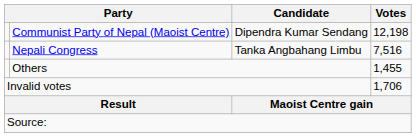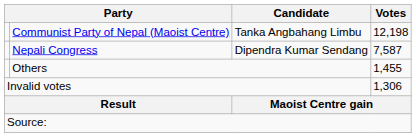(301, 31) Dipendra Kumar Sendang -> (298, 31) Tanka Angbahang Limbu
(298, 50) Tanka Angbahang Limbu -> (301, 50) Dipendra Kumar Sendang
(388, 50) 7,516 -> (388, 50) 7,587
(388, 86) 1,706 -> (388, 86) 1,306
